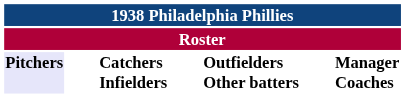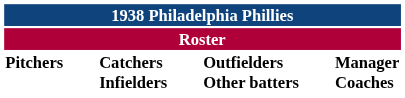(34, 62) lavender background -> (34, 62) no background
